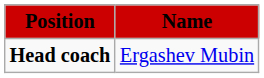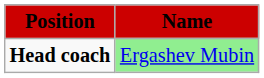(187, 55) no background -> (187, 55) lightgreen background
